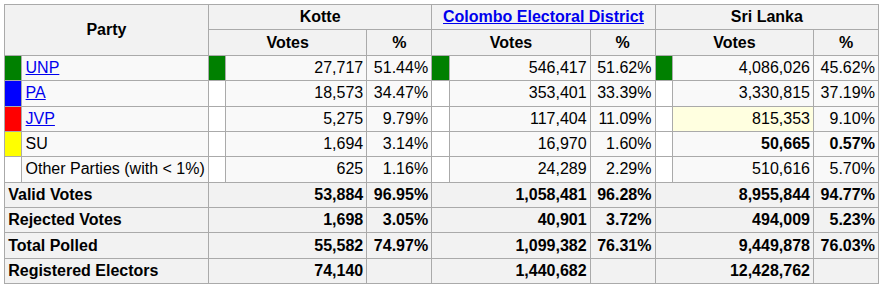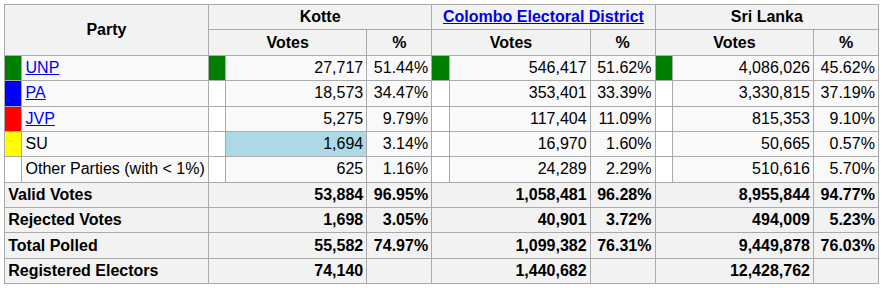(781, 118) lightyellow background -> (781, 118) no background
(343, 144) no background -> (343, 144) lightblue background
(785, 144) bold -> (785, 144) normal
(852, 144) bold -> (852, 144) normal
